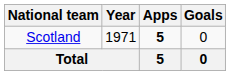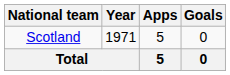(160, 37) bold -> (160, 37) normal
